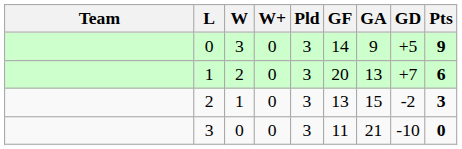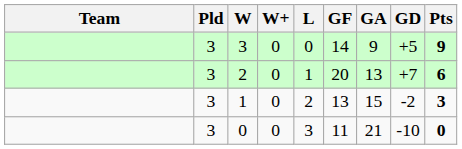columns swapped: (307, 18) <-> (209, 18)
